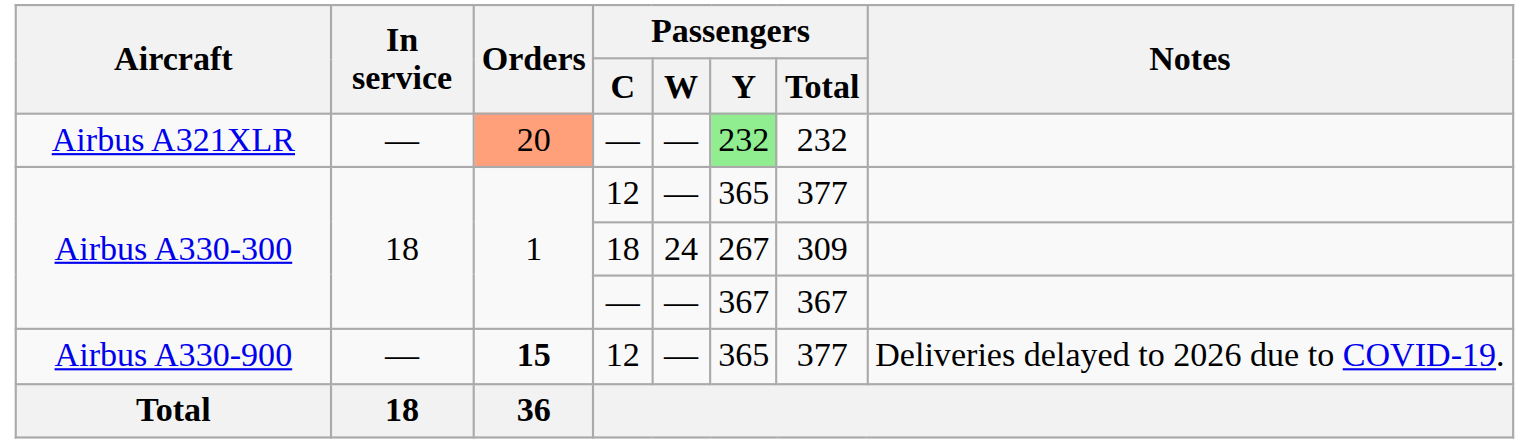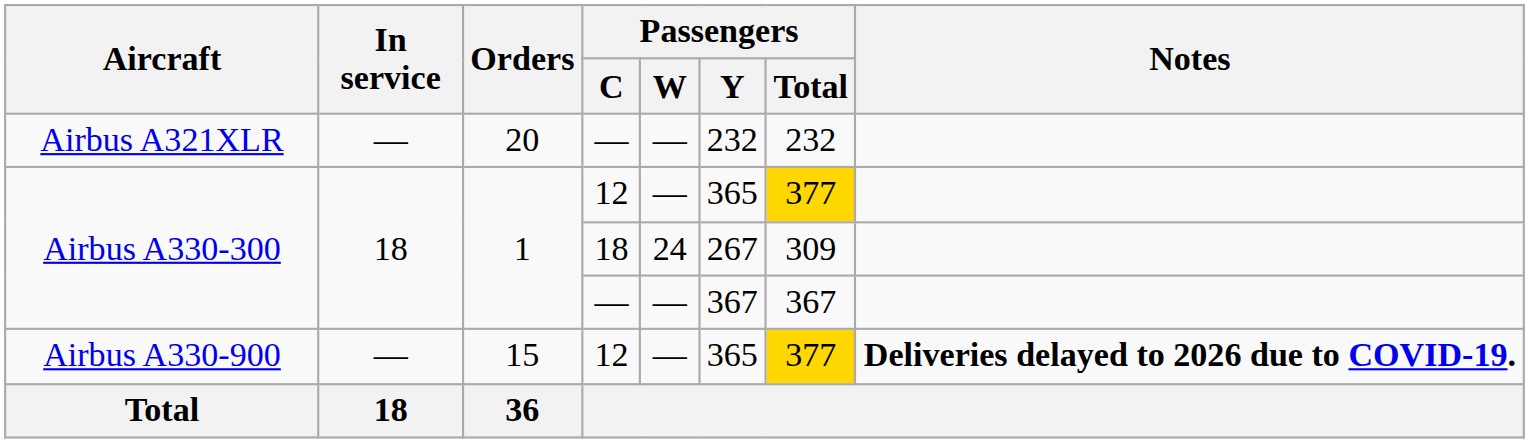(534, 139) lightsalmon background -> (522, 139) no background
(744, 139) lightgreen background -> (732, 139) no background
(822, 193) no background -> (811, 193) gold background
(534, 355) bold -> (522, 355) normal
(822, 355) no background -> (811, 355) gold background
(1190, 355) normal -> (1190, 355) bold
